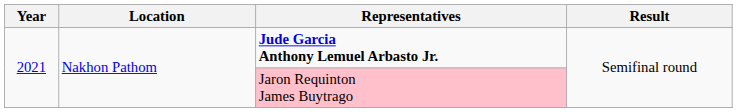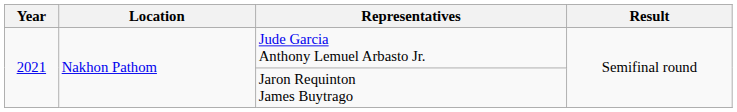(348, 47) bold -> (342, 47) normal
(307, 87) pink background -> (307, 87) no background
